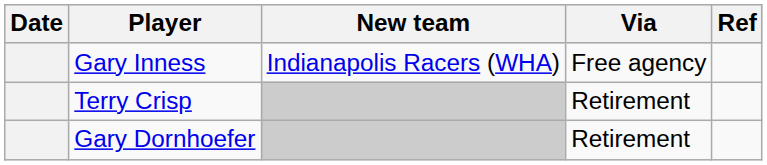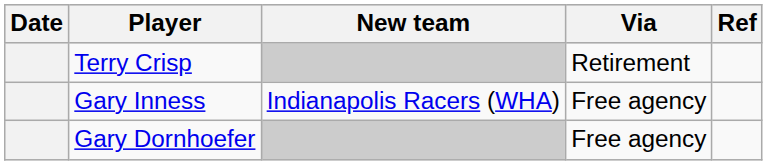rows swapped: (133, 100) <-> (140, 62)
(631, 139) Retirement -> (639, 139) Free agency
